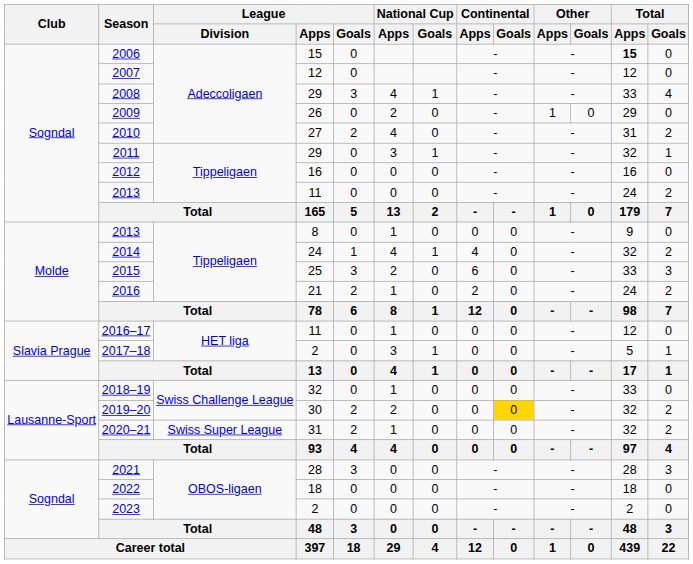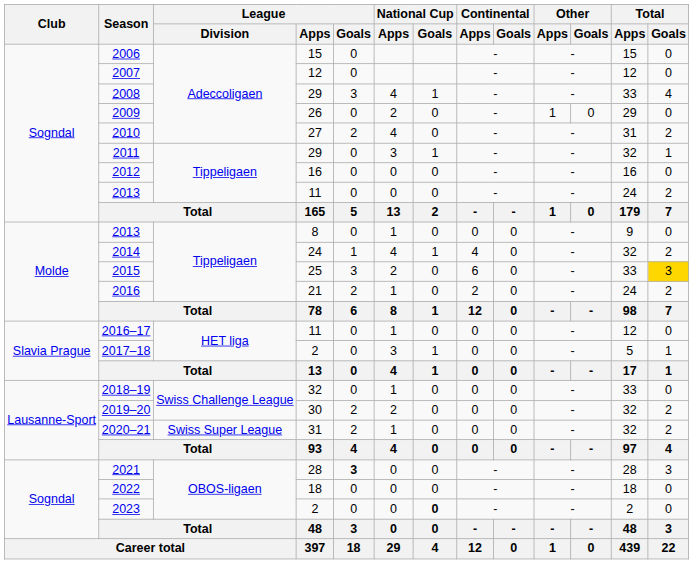(630, 53) bold -> (630, 53) normal
(668, 271) no background -> (668, 271) gold background
(514, 410) gold background -> (514, 410) no background
(354, 469) normal -> (354, 469) bold
(435, 509) normal -> (435, 509) bold
